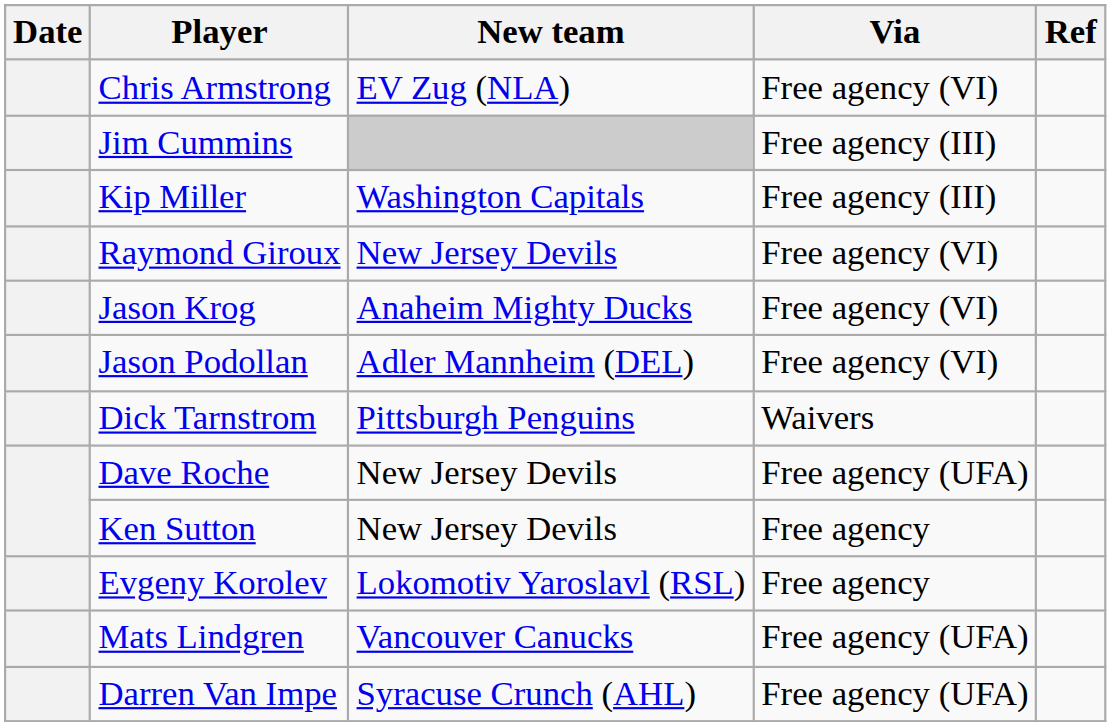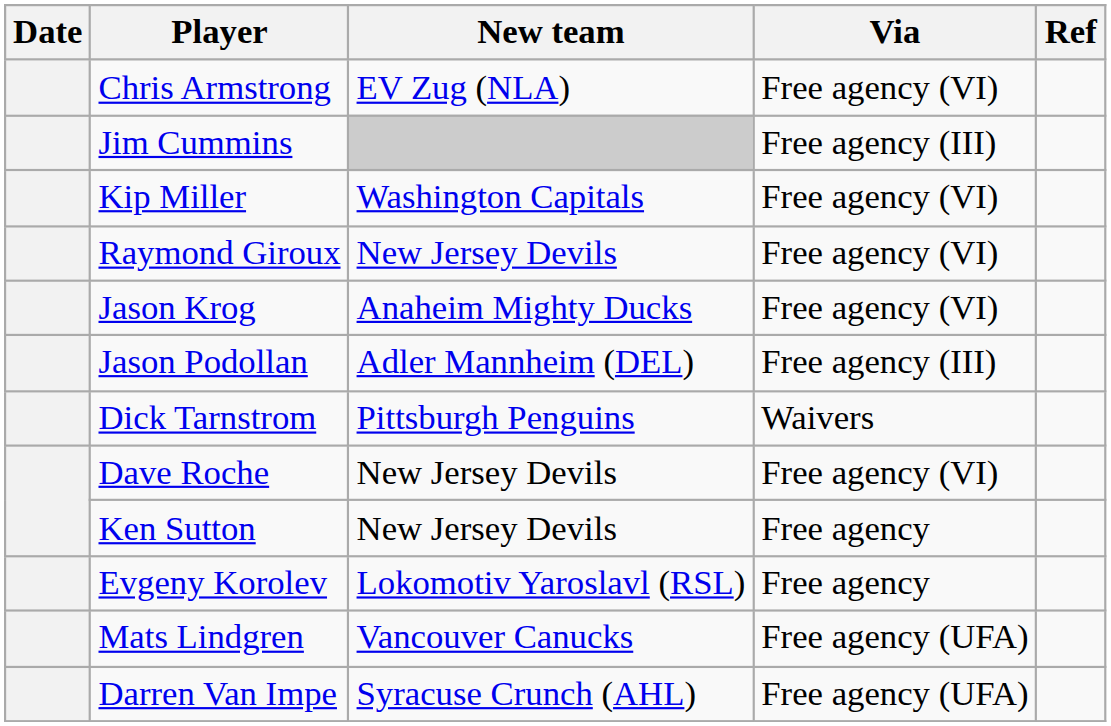(879, 197) Free agency (III) -> (880, 197) Free agency (VI)
(880, 362) Free agency (VI) -> (879, 362) Free agency (III)
(895, 472) Free agency (UFA) -> (880, 472) Free agency (VI)
